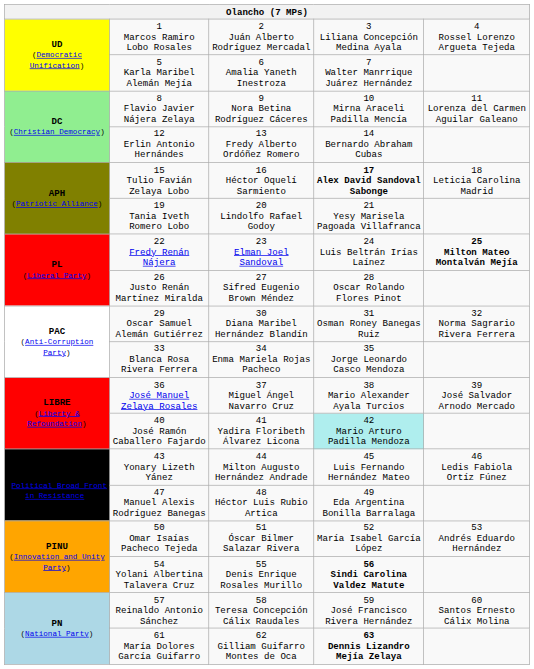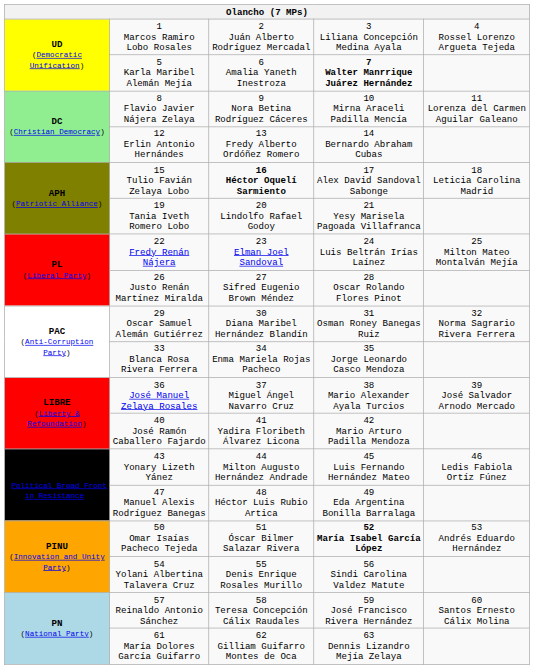(369, 73) normal -> (369, 73) bold
(261, 180) normal -> (261, 180) bold
(369, 180) bold -> (369, 180) normal
(477, 252) bold -> (477, 252) normal
(369, 431) paleturquoise background -> (369, 431) no background
(369, 539) normal -> (369, 539) bold
(369, 575) bold -> (369, 575) normal
(369, 646) bold -> (369, 646) normal
